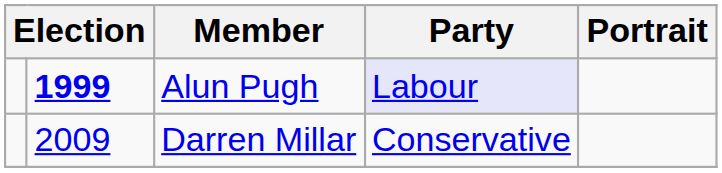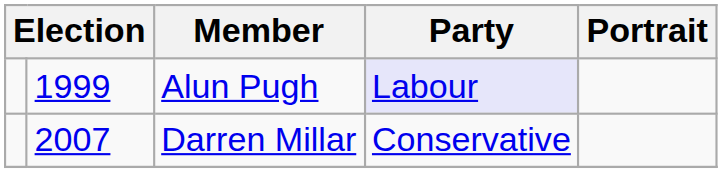(73, 85) bold -> (73, 85) normal
(73, 139) 2009 -> (73, 139) 2007
